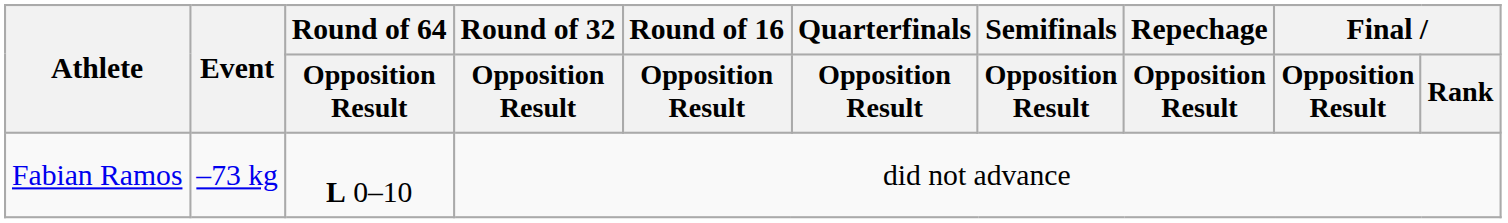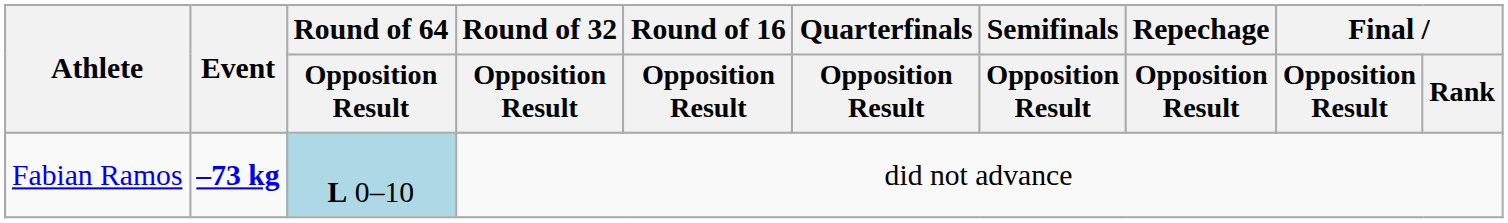(237, 175) normal -> (238, 175) bold
(369, 192) no background -> (371, 192) lightblue background
